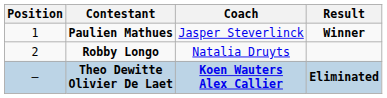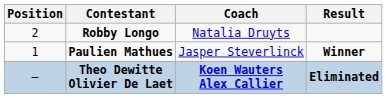rows swapped: (121, 33) <-> (121, 52)
